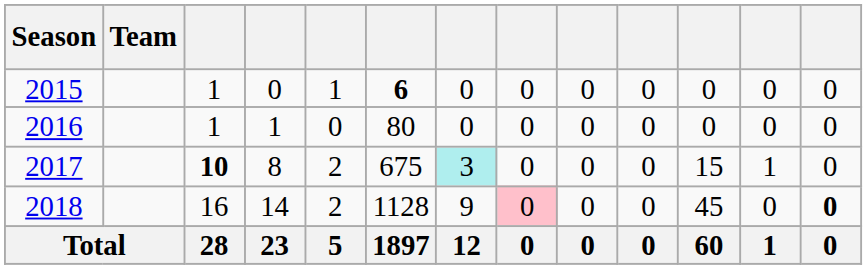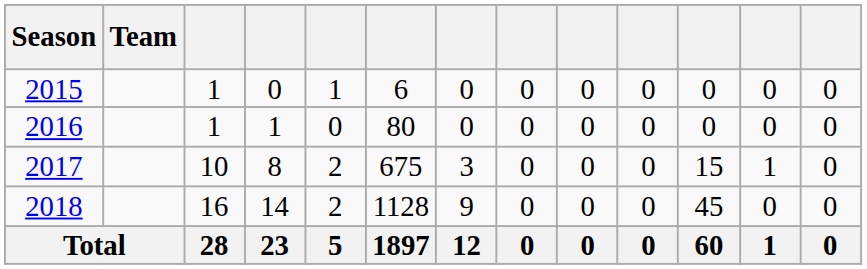(401, 88) bold -> (401, 88) normal
(214, 166) bold -> (214, 166) normal
(467, 166) paleturquoise background -> (467, 166) no background
(527, 205) pink background -> (527, 205) no background
(830, 205) bold -> (830, 205) normal
